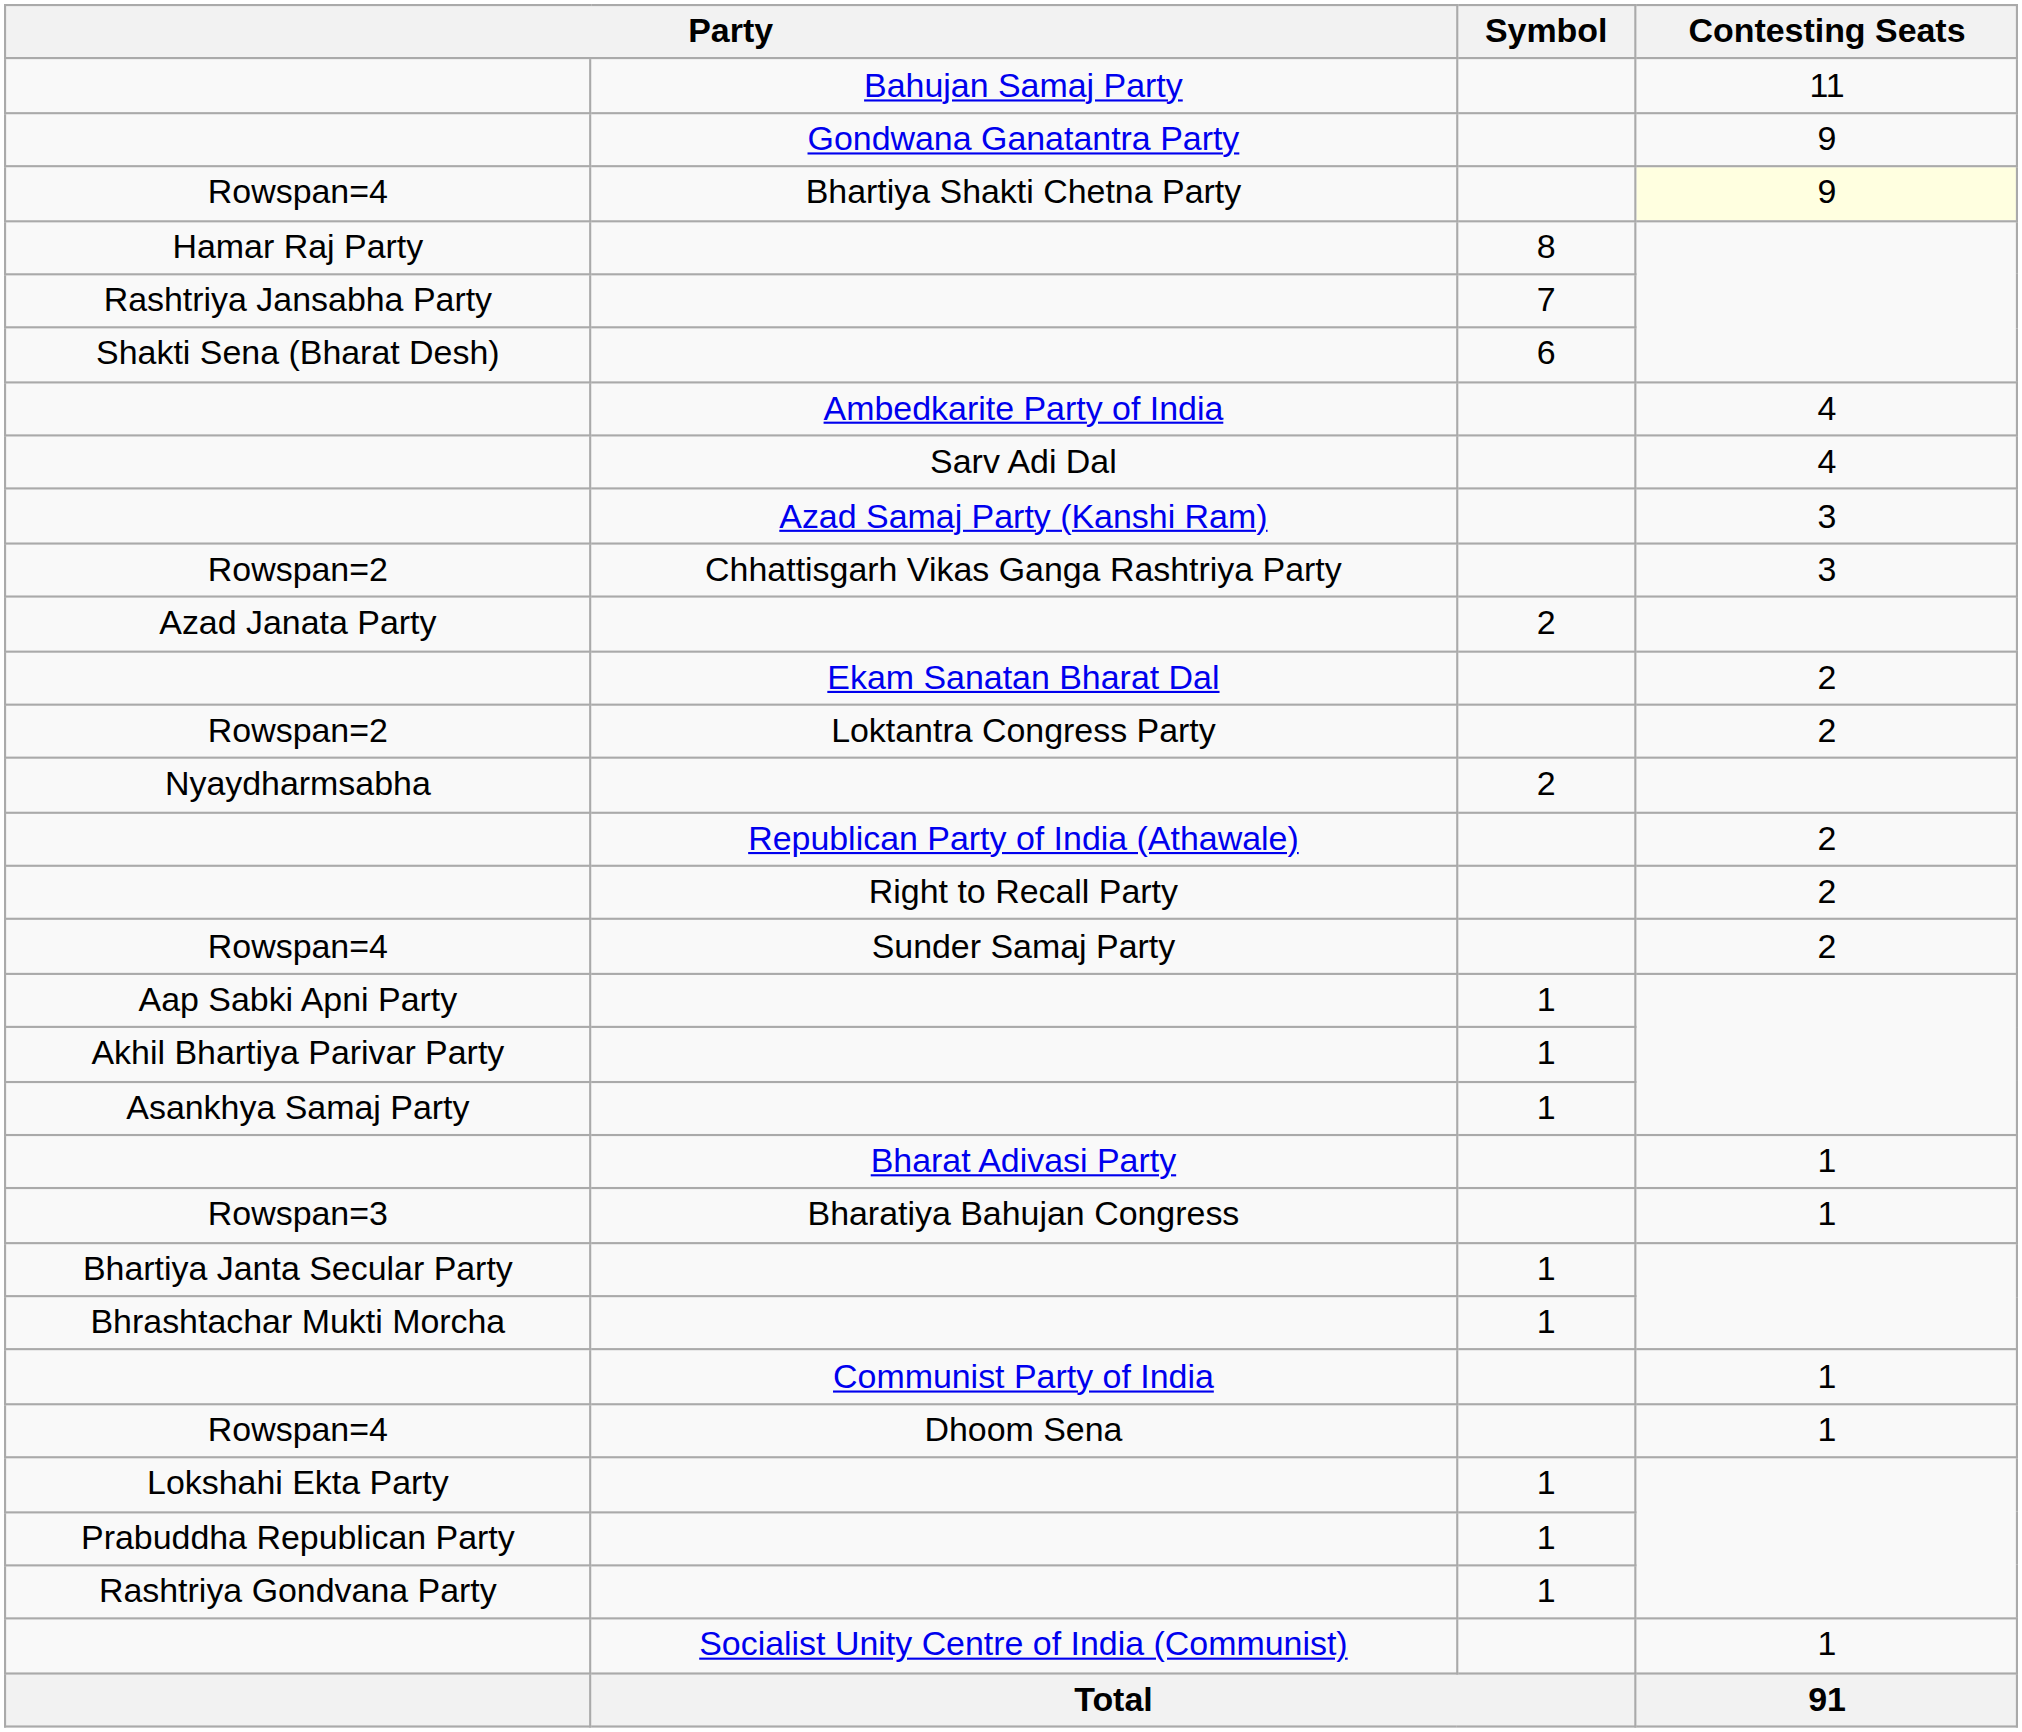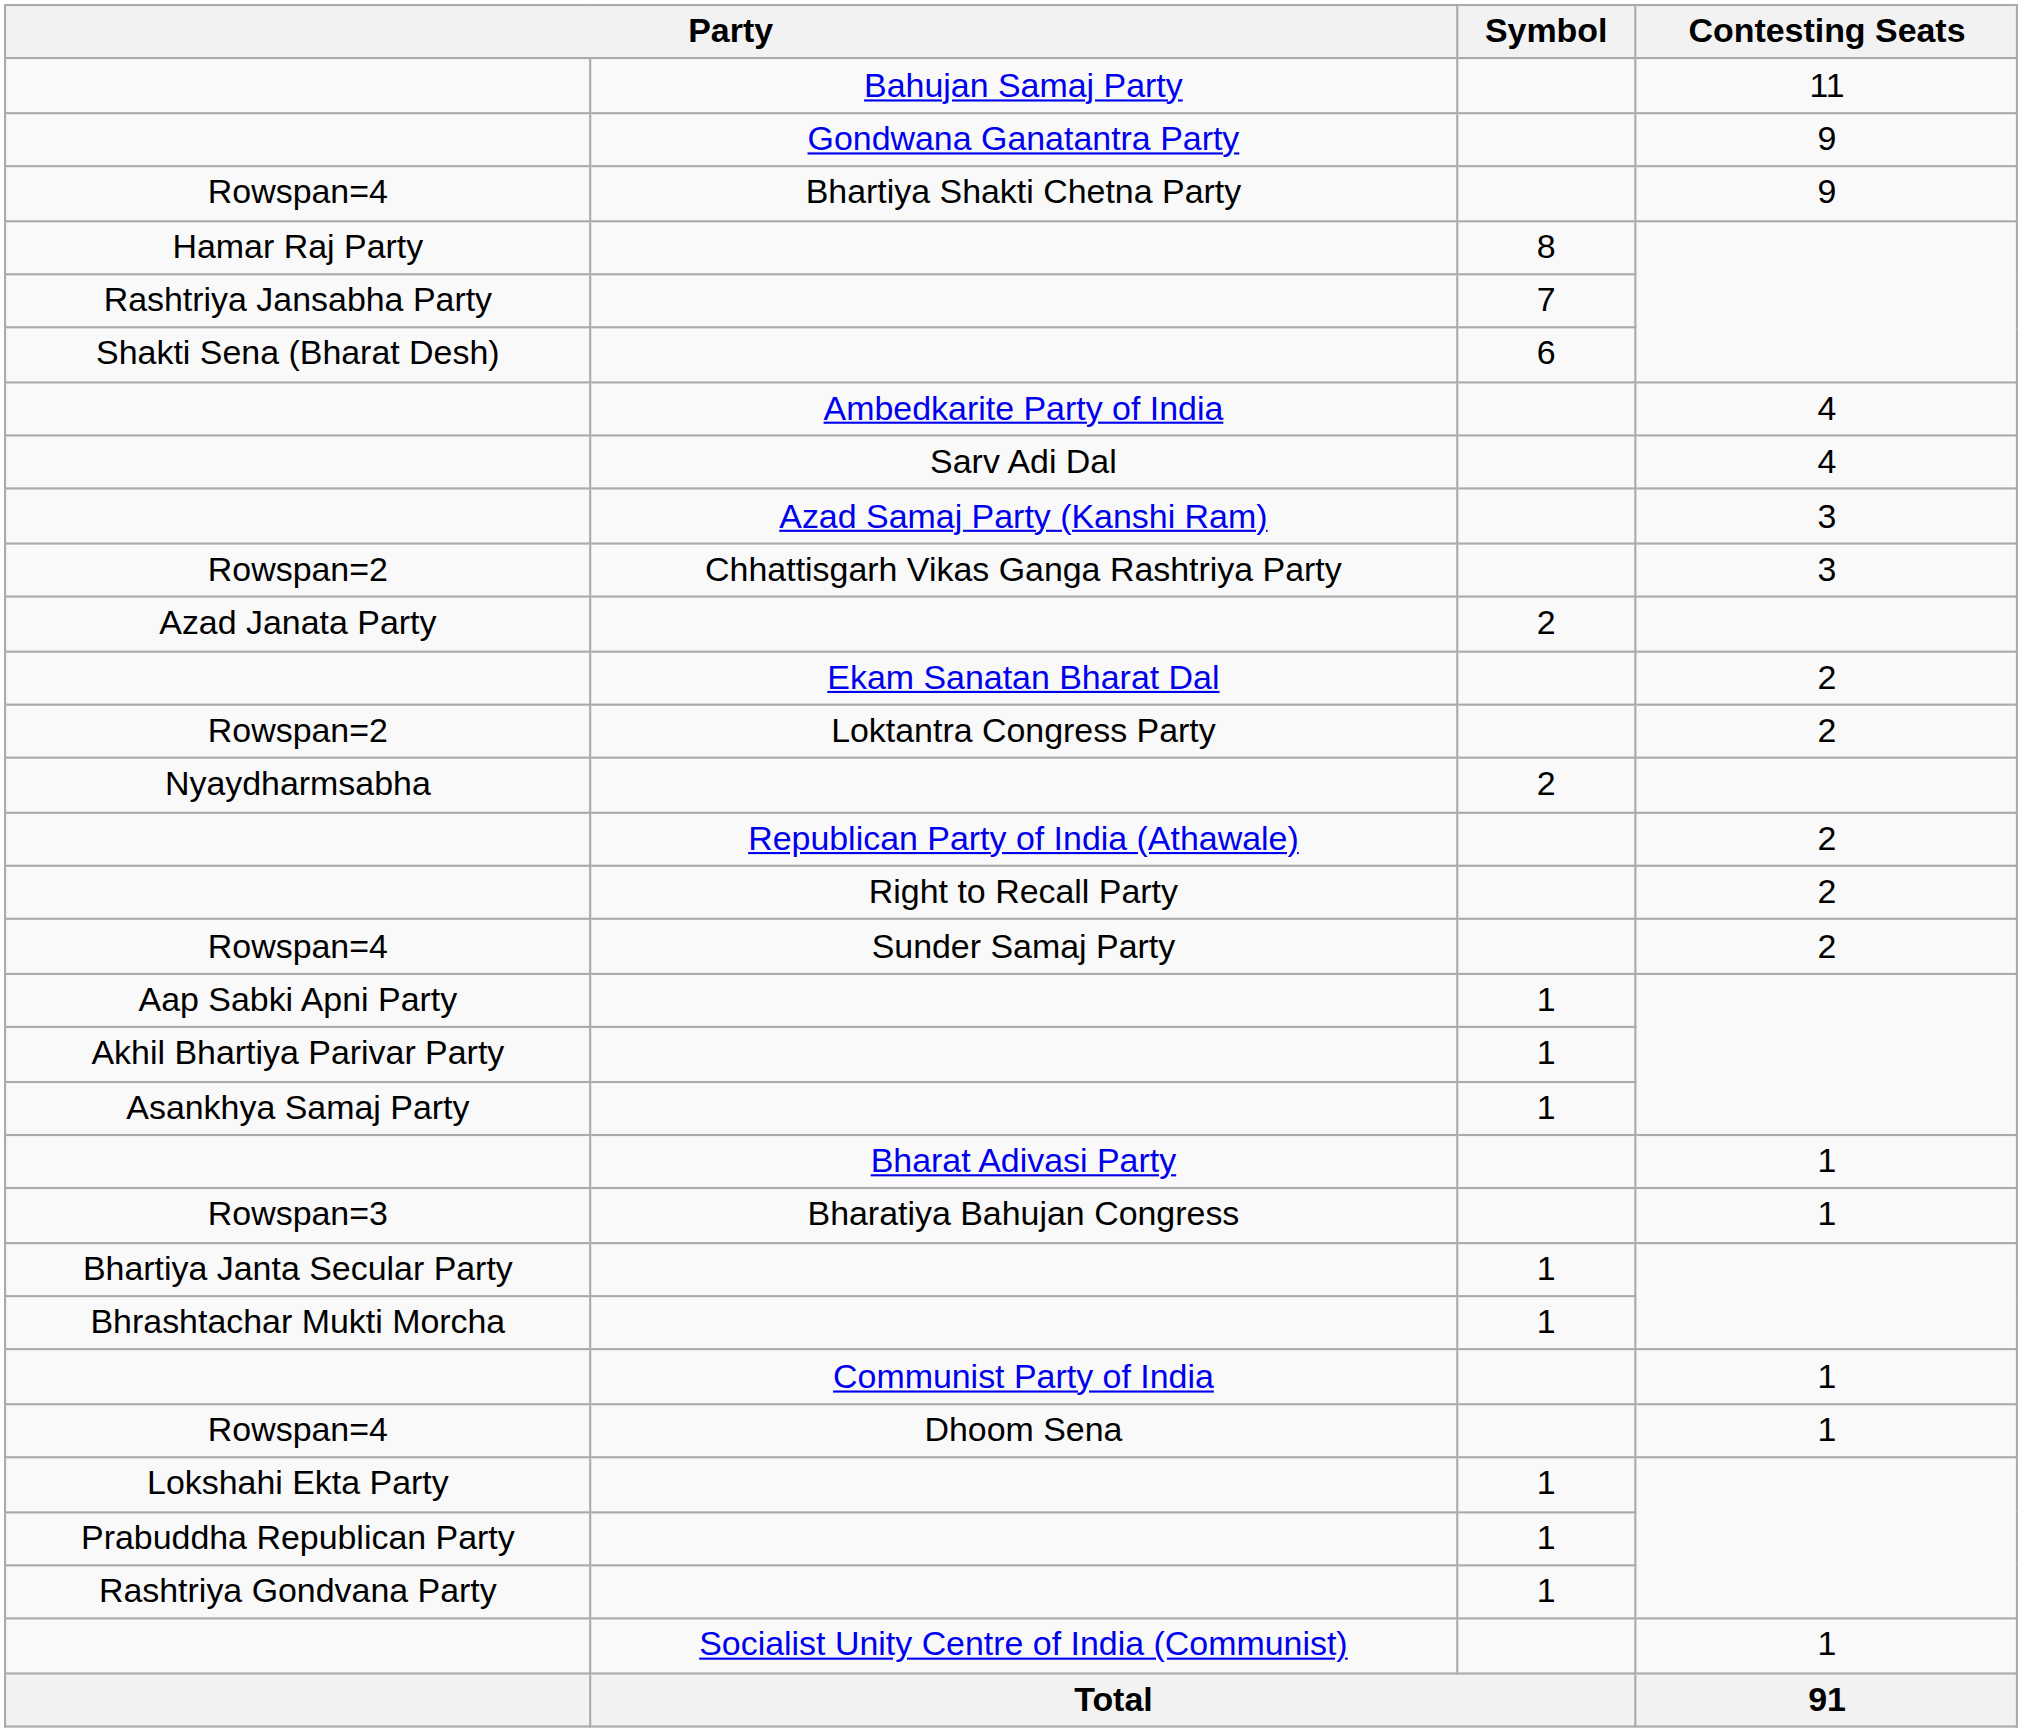(1827, 192) lightyellow background -> (1827, 192) no background
